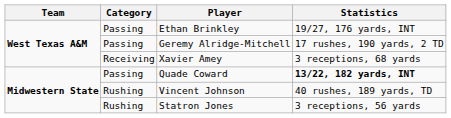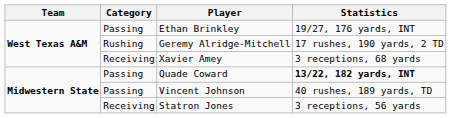(123, 44) Passing -> (123, 44) Rushing
(123, 90) Rushing -> (123, 90) Passing
(123, 105) Rushing -> (129, 105) Receiving
